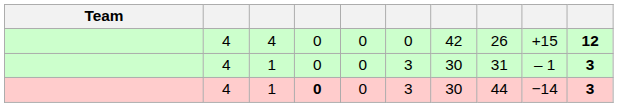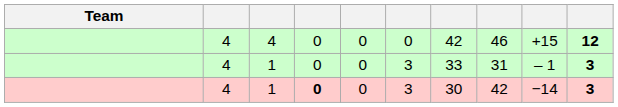(499, 41) 26 -> (499, 41) 46
(454, 65) 30 -> (454, 65) 33
(499, 89) 44 -> (499, 89) 42
